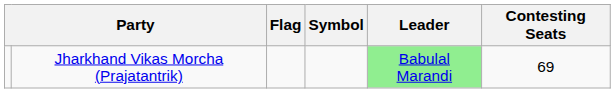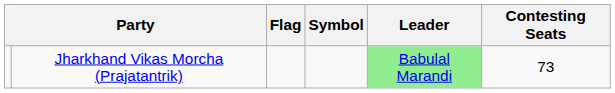(546, 66) 69 -> (546, 66) 73
